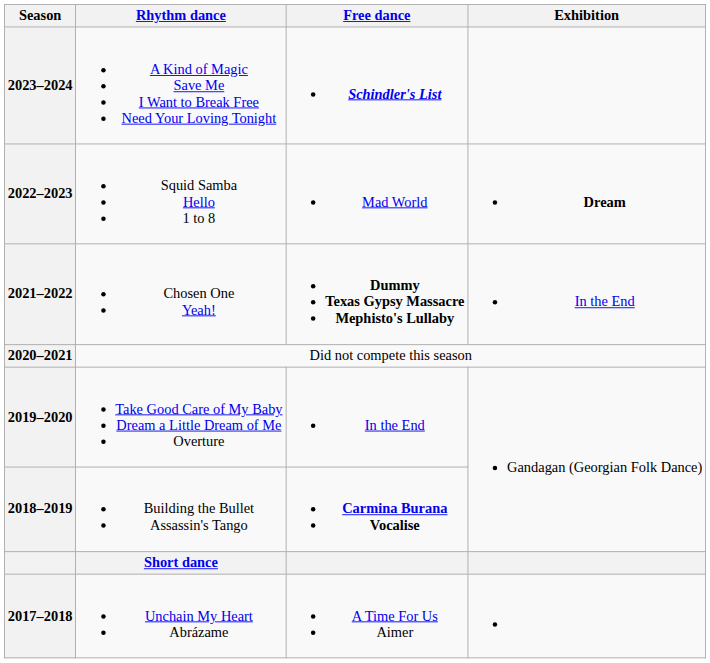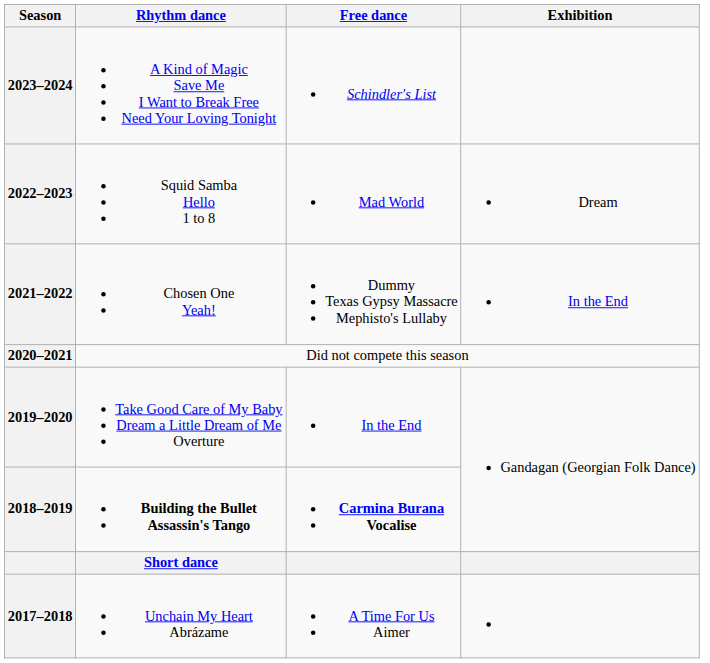(377, 94) bold -> (373, 94) normal
(587, 202) bold -> (580, 202) normal
(377, 302) bold -> (373, 302) normal
(181, 517) normal -> (181, 517) bold
